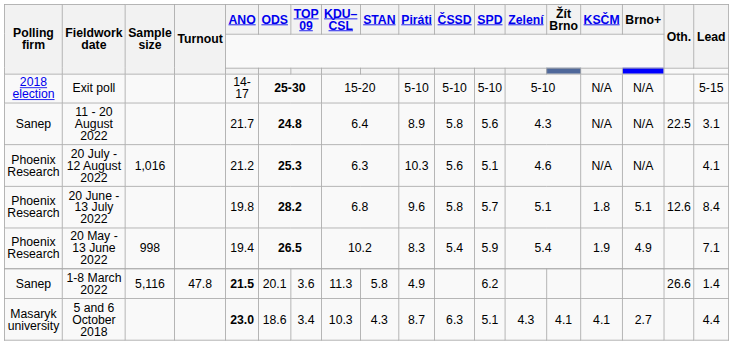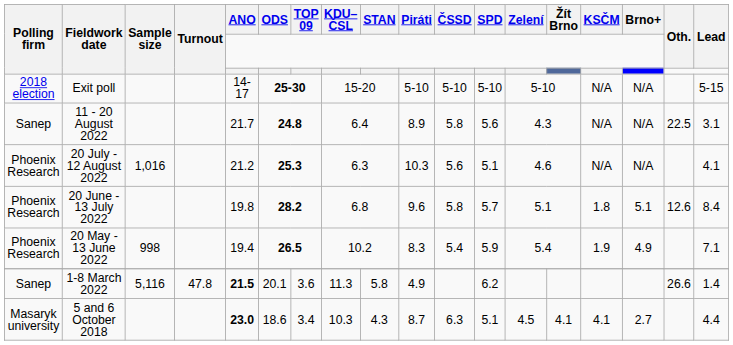(526, 320) 4.3 -> (526, 320) 4.5
